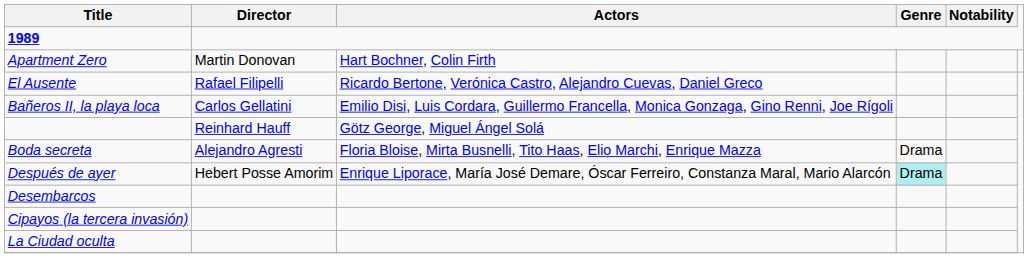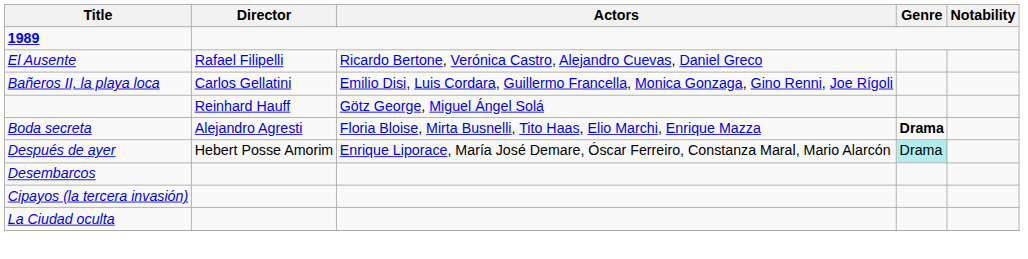- row: (57, 60)
(921, 151) normal -> (922, 128) bold
